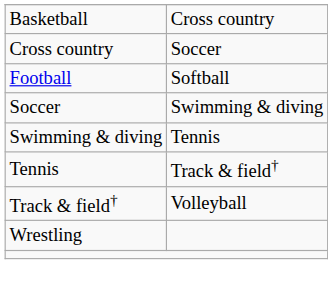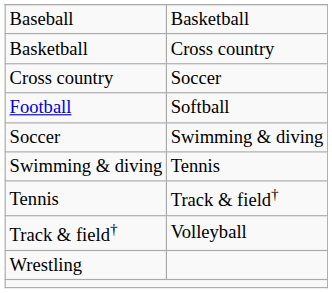+ row: (42, 19)
